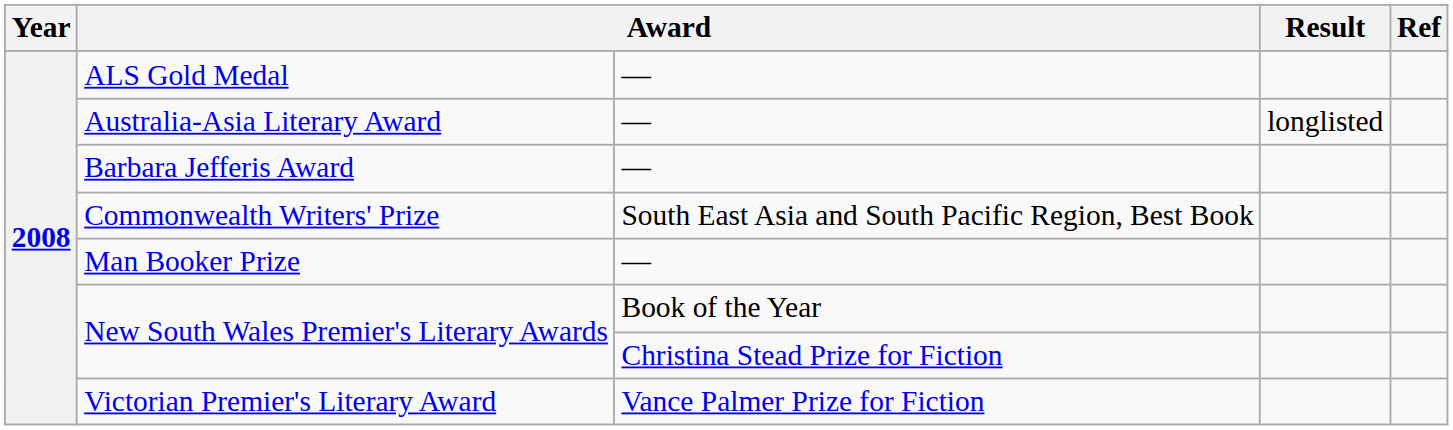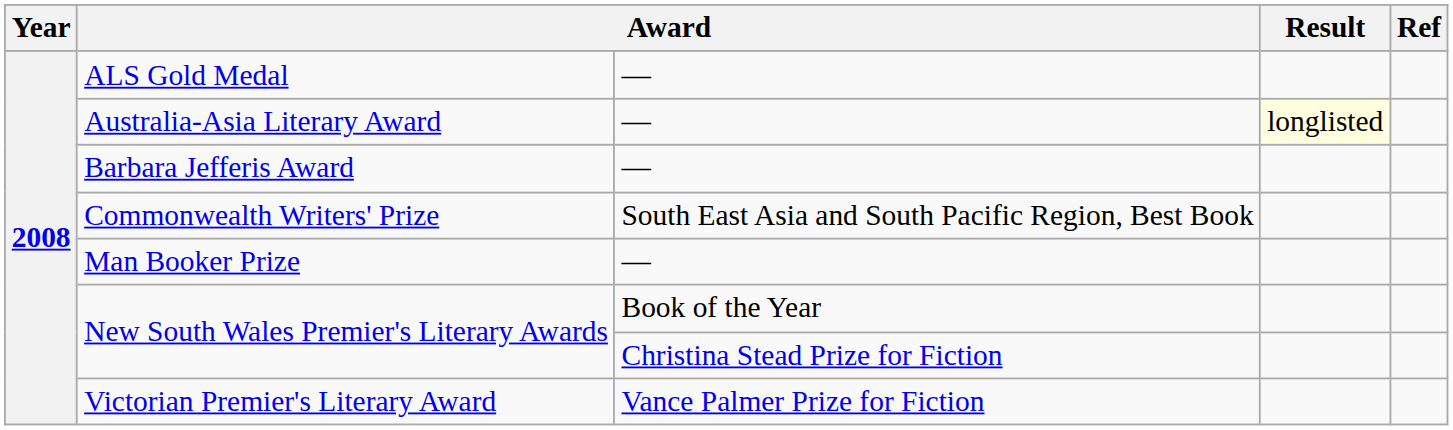(1325, 121) no background -> (1325, 121) lightyellow background
